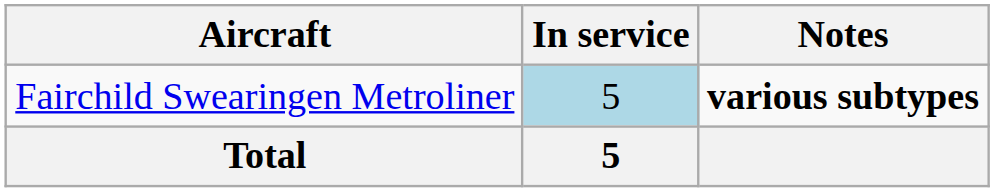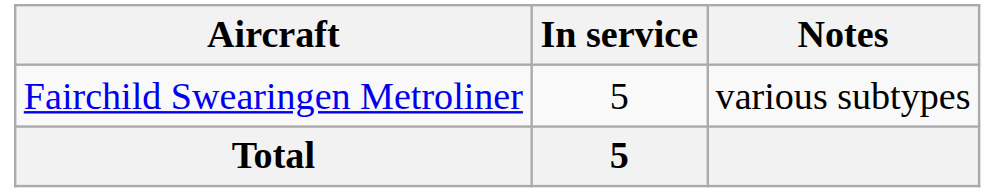(611, 95) lightblue background -> (619, 95) no background
(843, 95) bold -> (843, 95) normal
